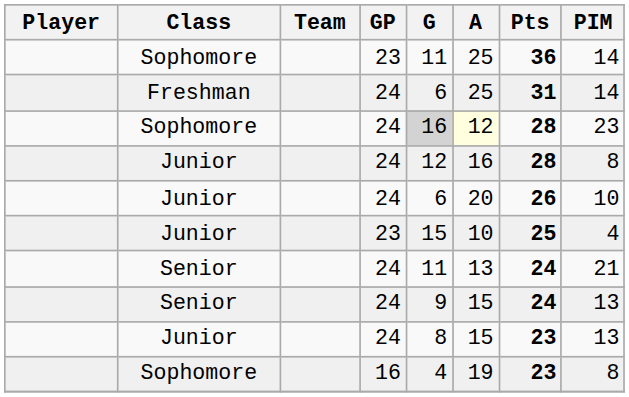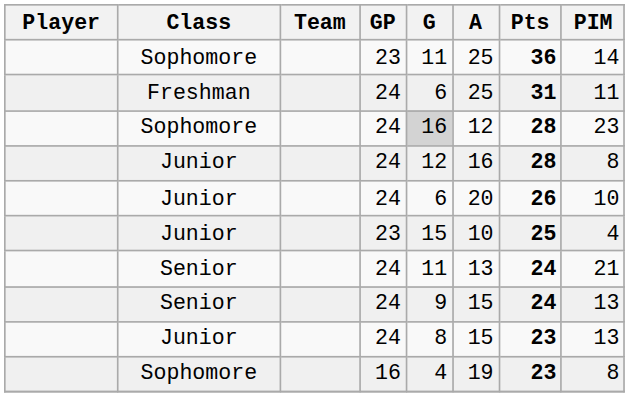(607, 93) 14 -> (607, 93) 11
(481, 128) lightyellow background -> (481, 128) no background
